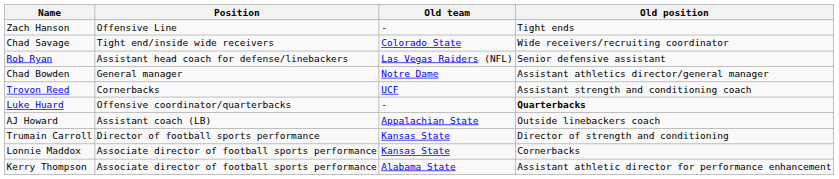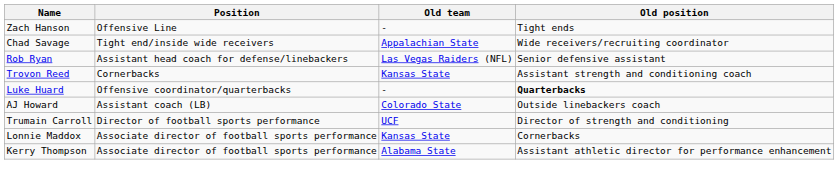(421, 43) Colorado State -> (430, 43) Appalachian State
- row: (38, 74)
(390, 89) UCF -> (416, 74) Kansas State
(430, 120) Appalachian State -> (421, 105) Colorado State
(416, 136) Kansas State -> (390, 120) UCF
